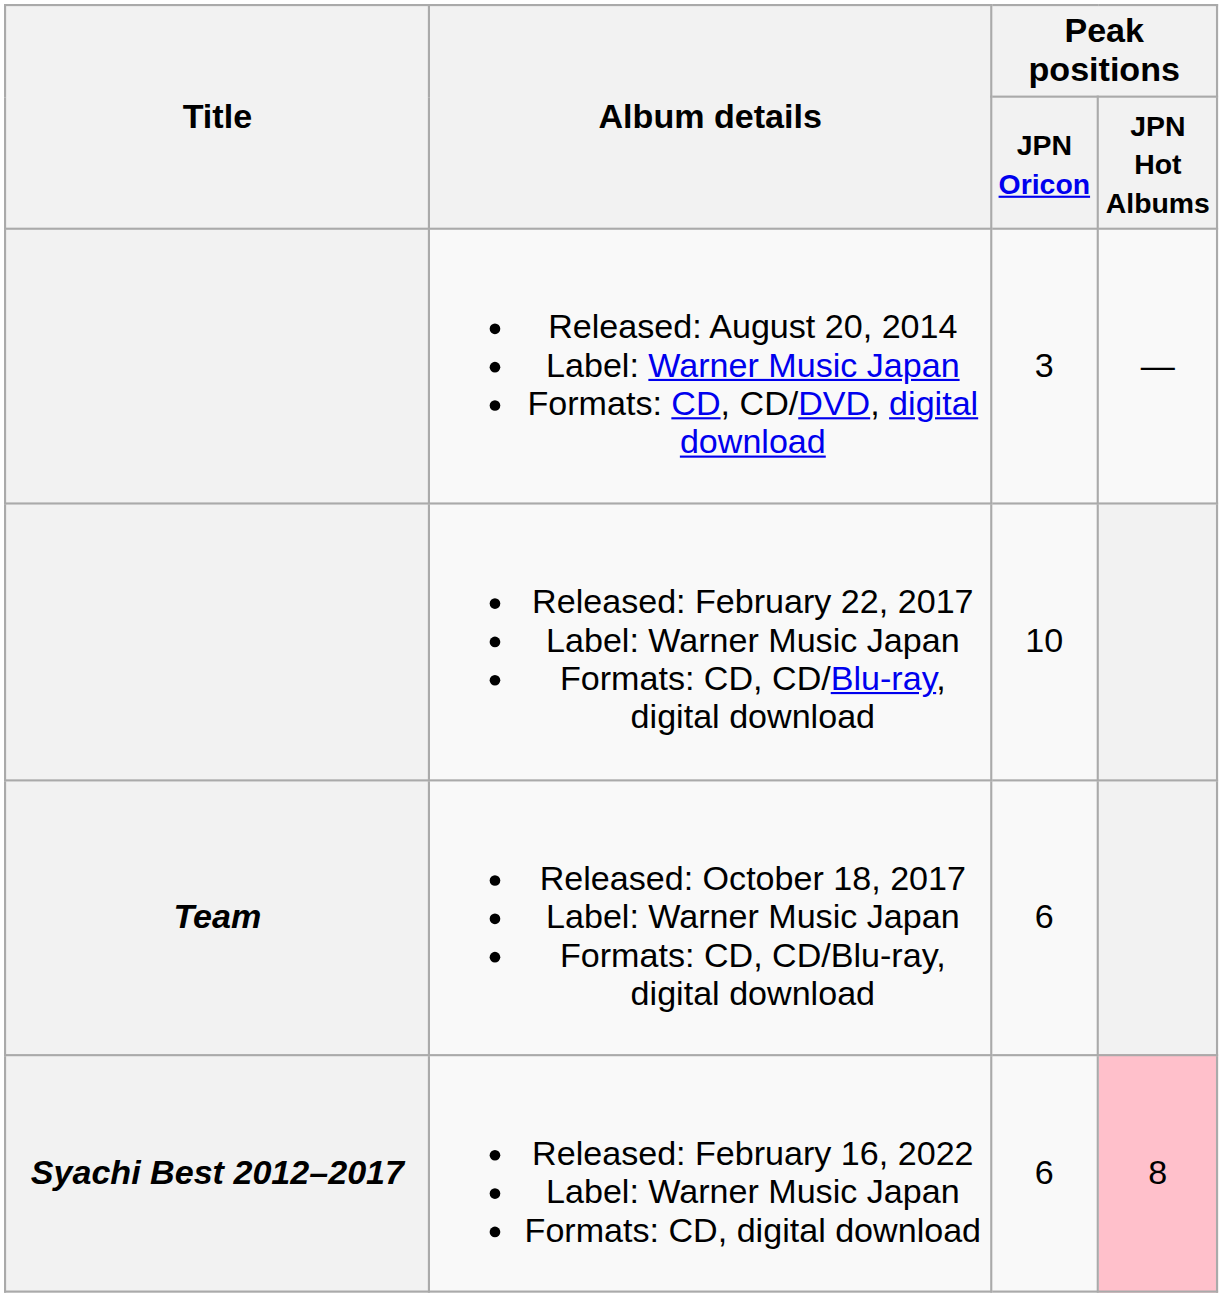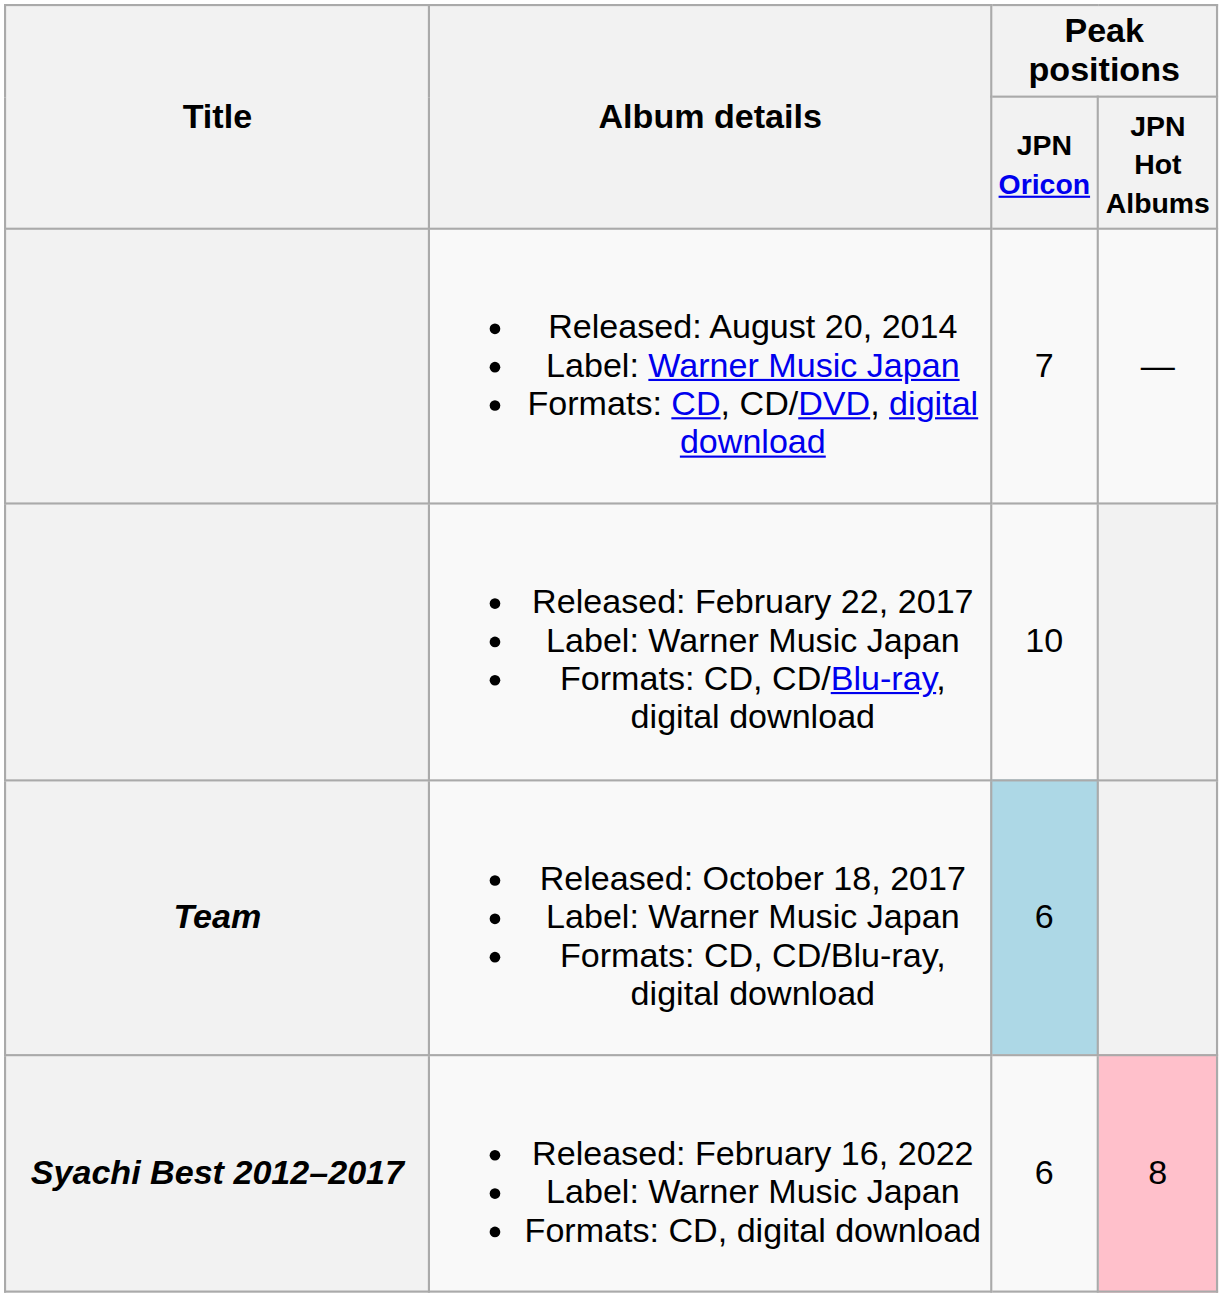(1044, 365) 3 -> (1044, 365) 7
(1044, 916) no background -> (1044, 916) lightblue background
